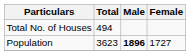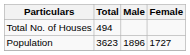(134, 43) bold -> (134, 43) normal
